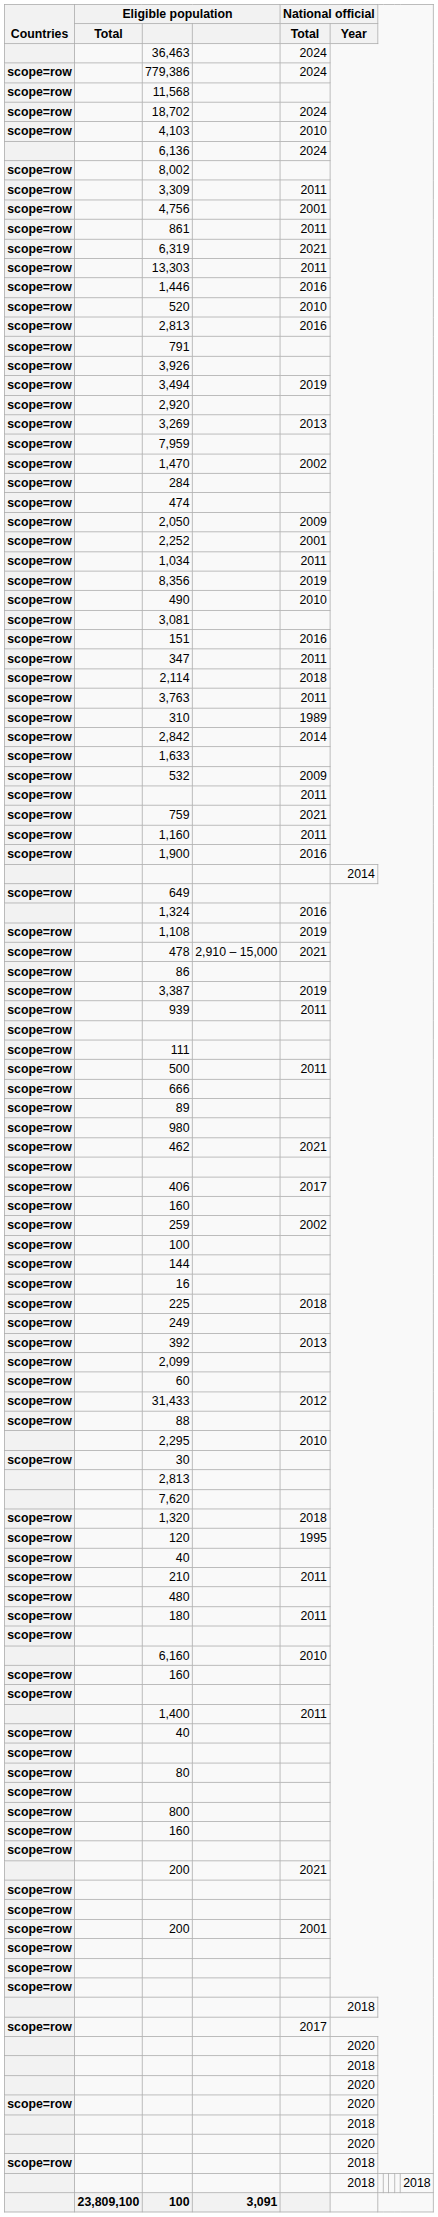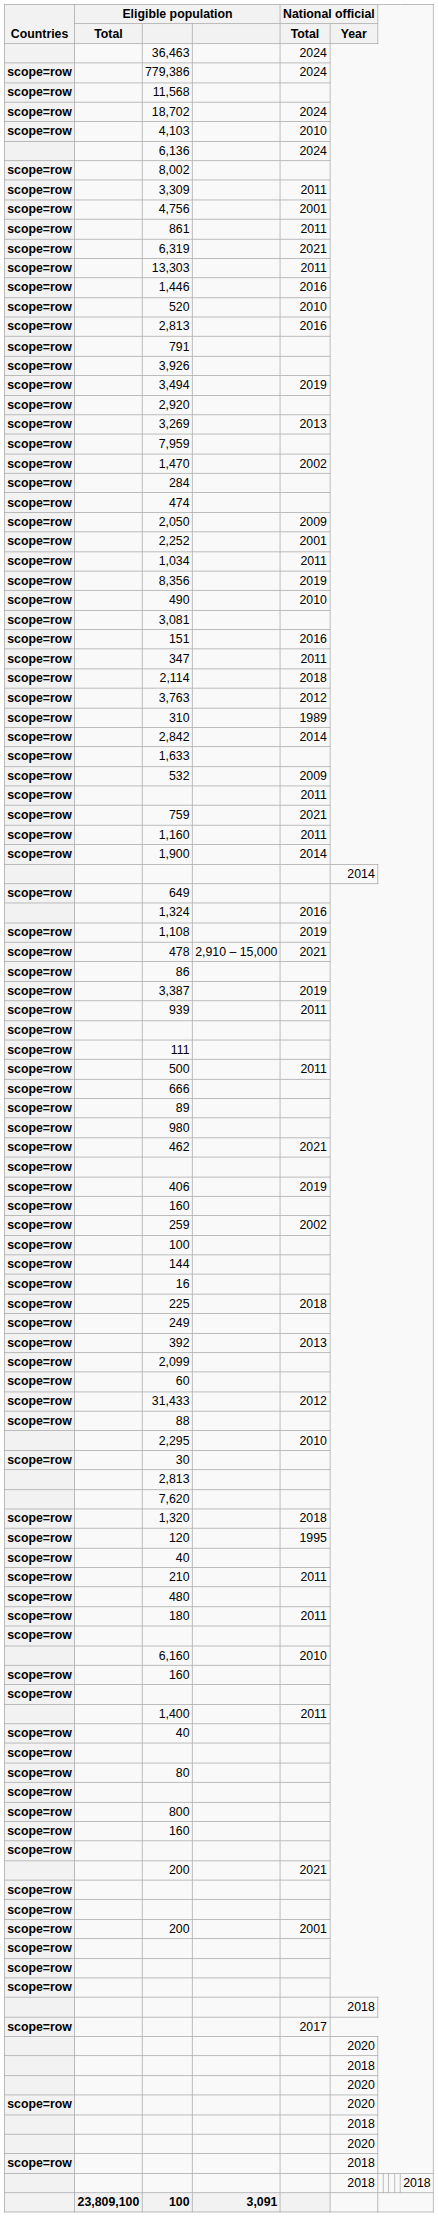(314, 698) 2011 -> (313, 698) 2012
(313, 854) 2016 -> (313, 854) 2014
(313, 1186) 2017 -> (313, 1186) 2019
